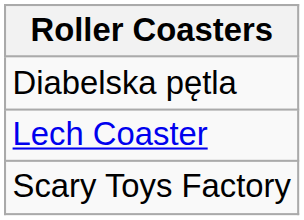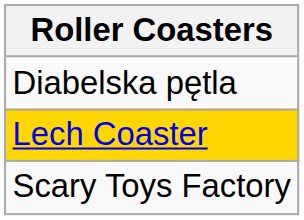(110, 134) no background -> (110, 134) gold background
